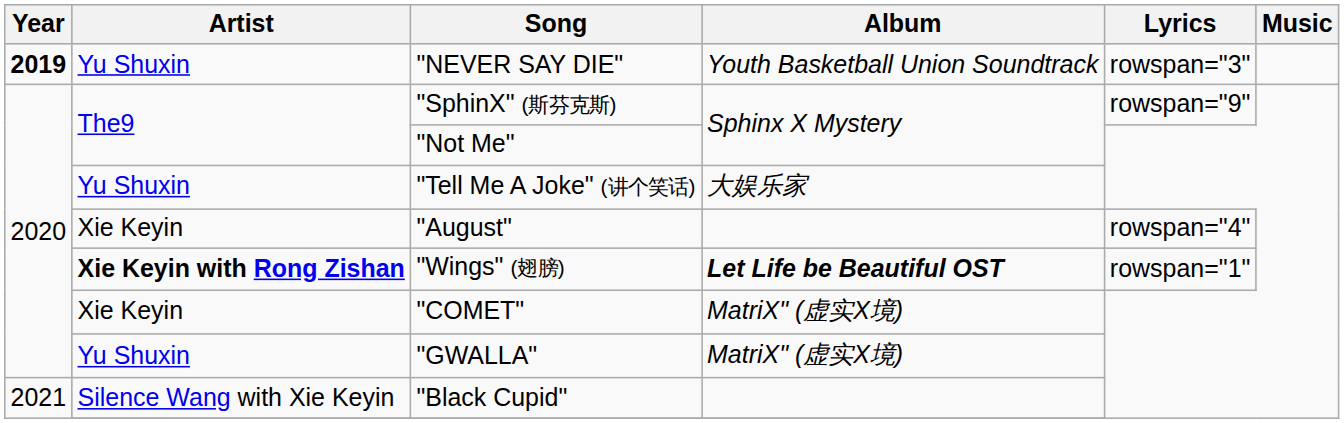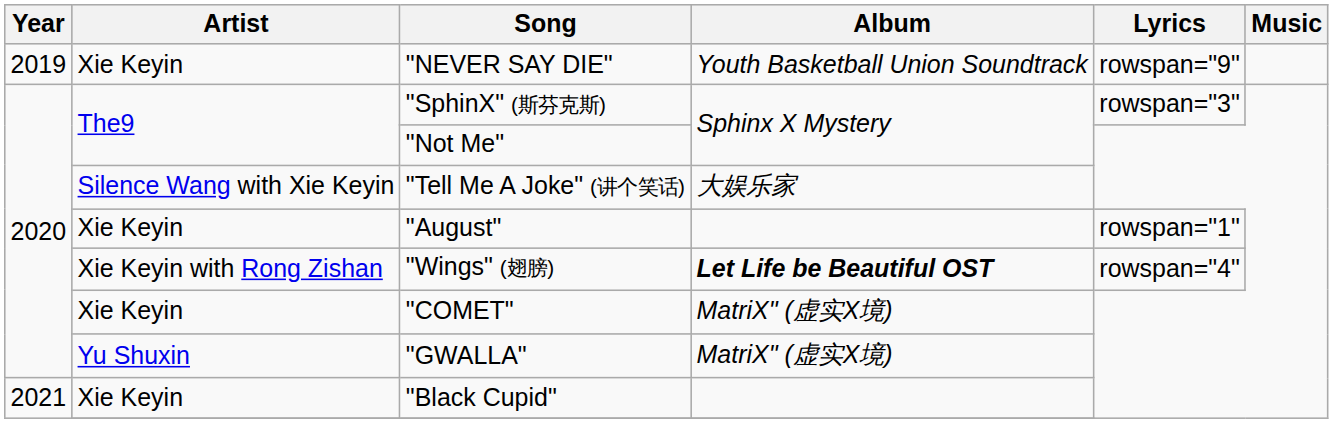(38, 63) bold -> (38, 63) normal
(134, 63) Yu Shuxin -> (130, 63) Xie Keyin
(1180, 63) rowspan="3" -> (1170, 63) rowspan="9"
(1180, 104) rowspan="9" -> (1170, 104) rowspan="3"
(134, 186) Yu Shuxin -> (236, 186) Silence Wang with Xie Keyin
(1180, 228) rowspan="4" -> (1170, 228) rowspan="1"
(241, 268) bold -> (230, 268) normal
(1180, 268) rowspan="1" -> (1170, 268) rowspan="4"
(236, 397) Silence Wang with Xie Keyin -> (130, 397) Xie Keyin
